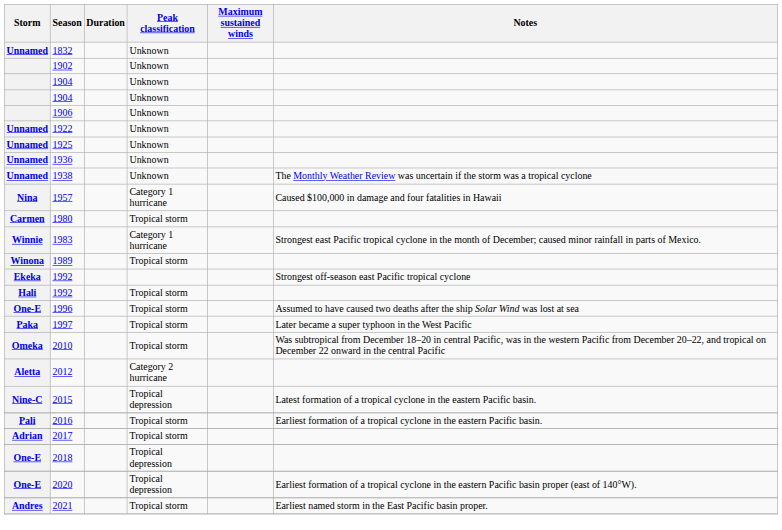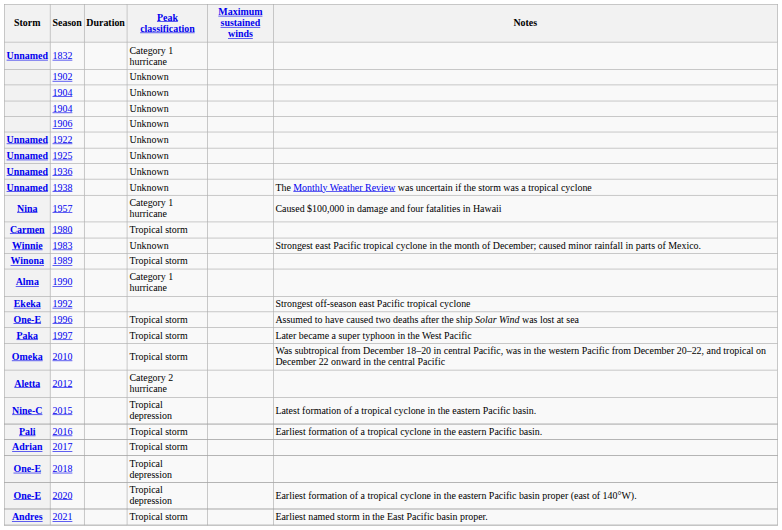(149, 50) Unknown -> (151, 55) Category 1 hurricane
(151, 240) Category 1 hurricane -> (149, 245) Unknown
+ row: (27, 282)
- row: (27, 292)
